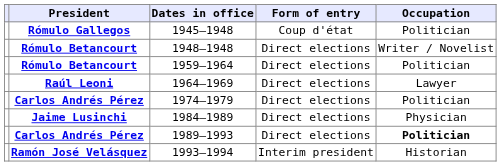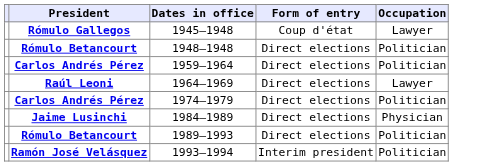(436, 31) Politician -> (412, 31) Lawyer
(436, 48) Writer / Novelist -> (412, 48) Politician
(79, 65) Rómulo Betancourt -> (79, 65) Carlos Andrés Pérez
(79, 135) Carlos Andrés Pérez -> (79, 135) Rómulo Betancourt
(436, 135) bold -> (412, 135) normal
(436, 152) Historian -> (412, 152) Politician
